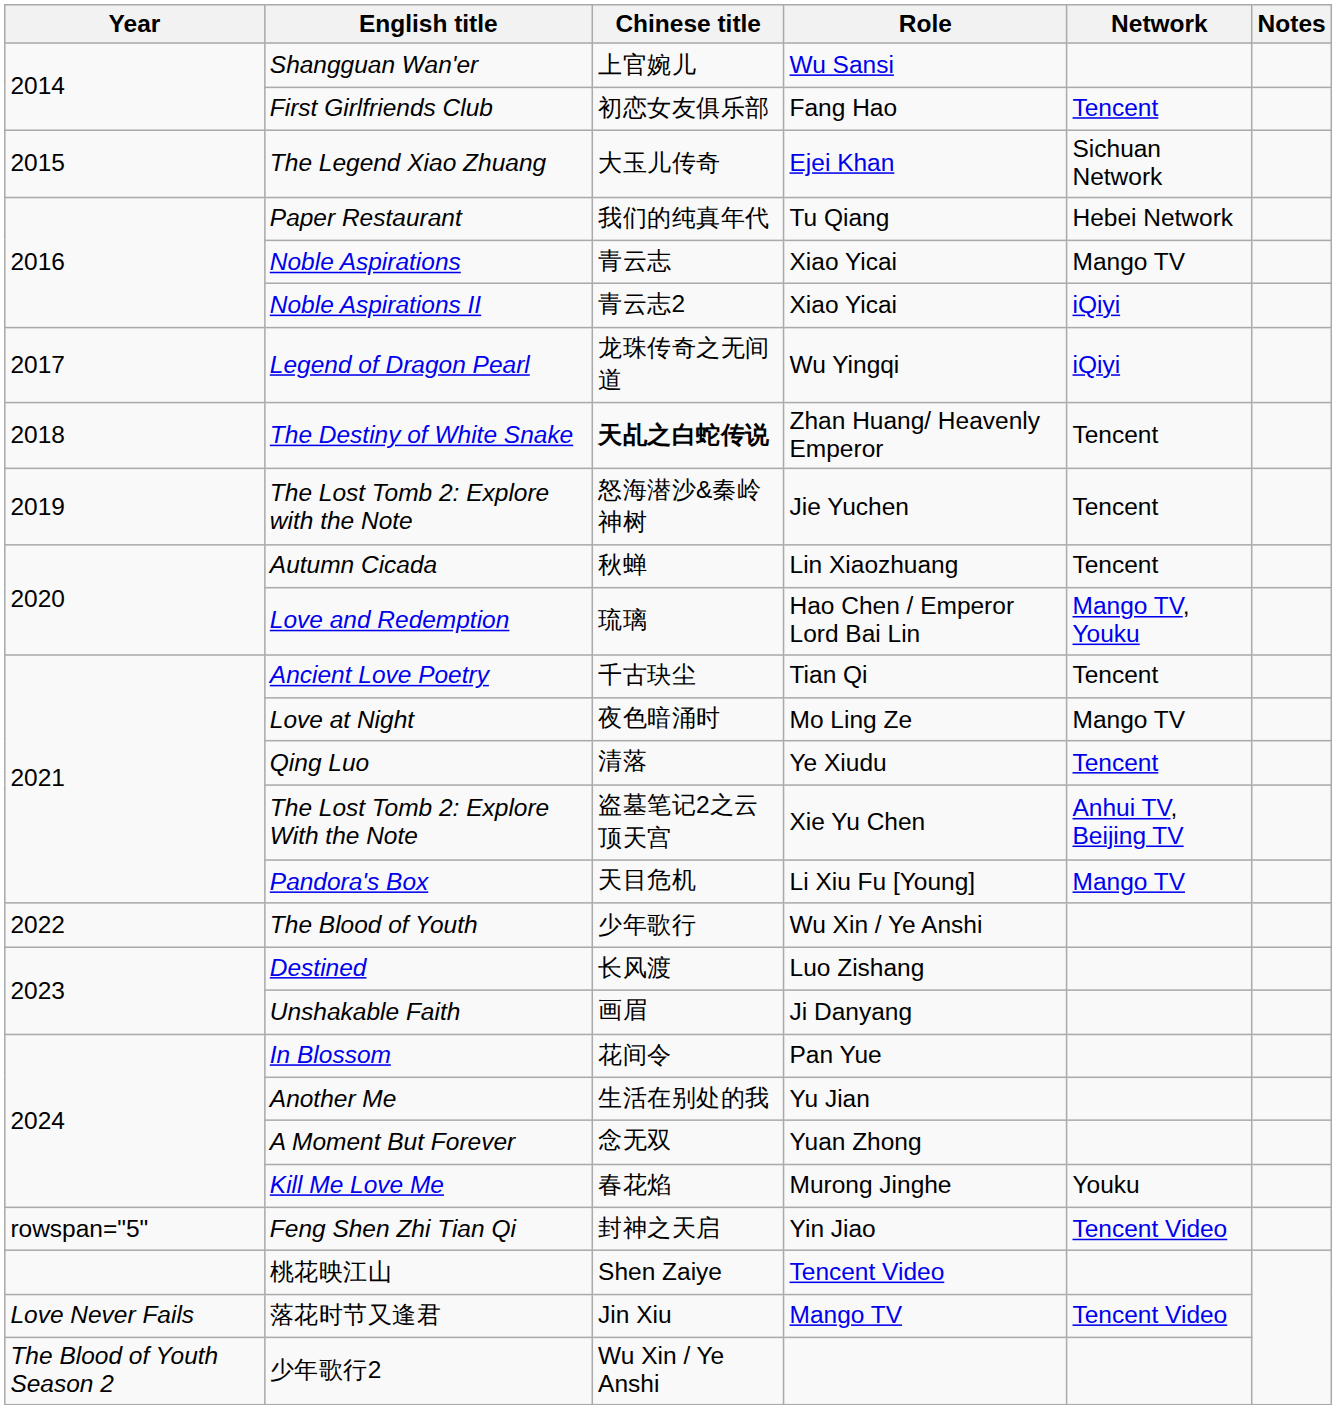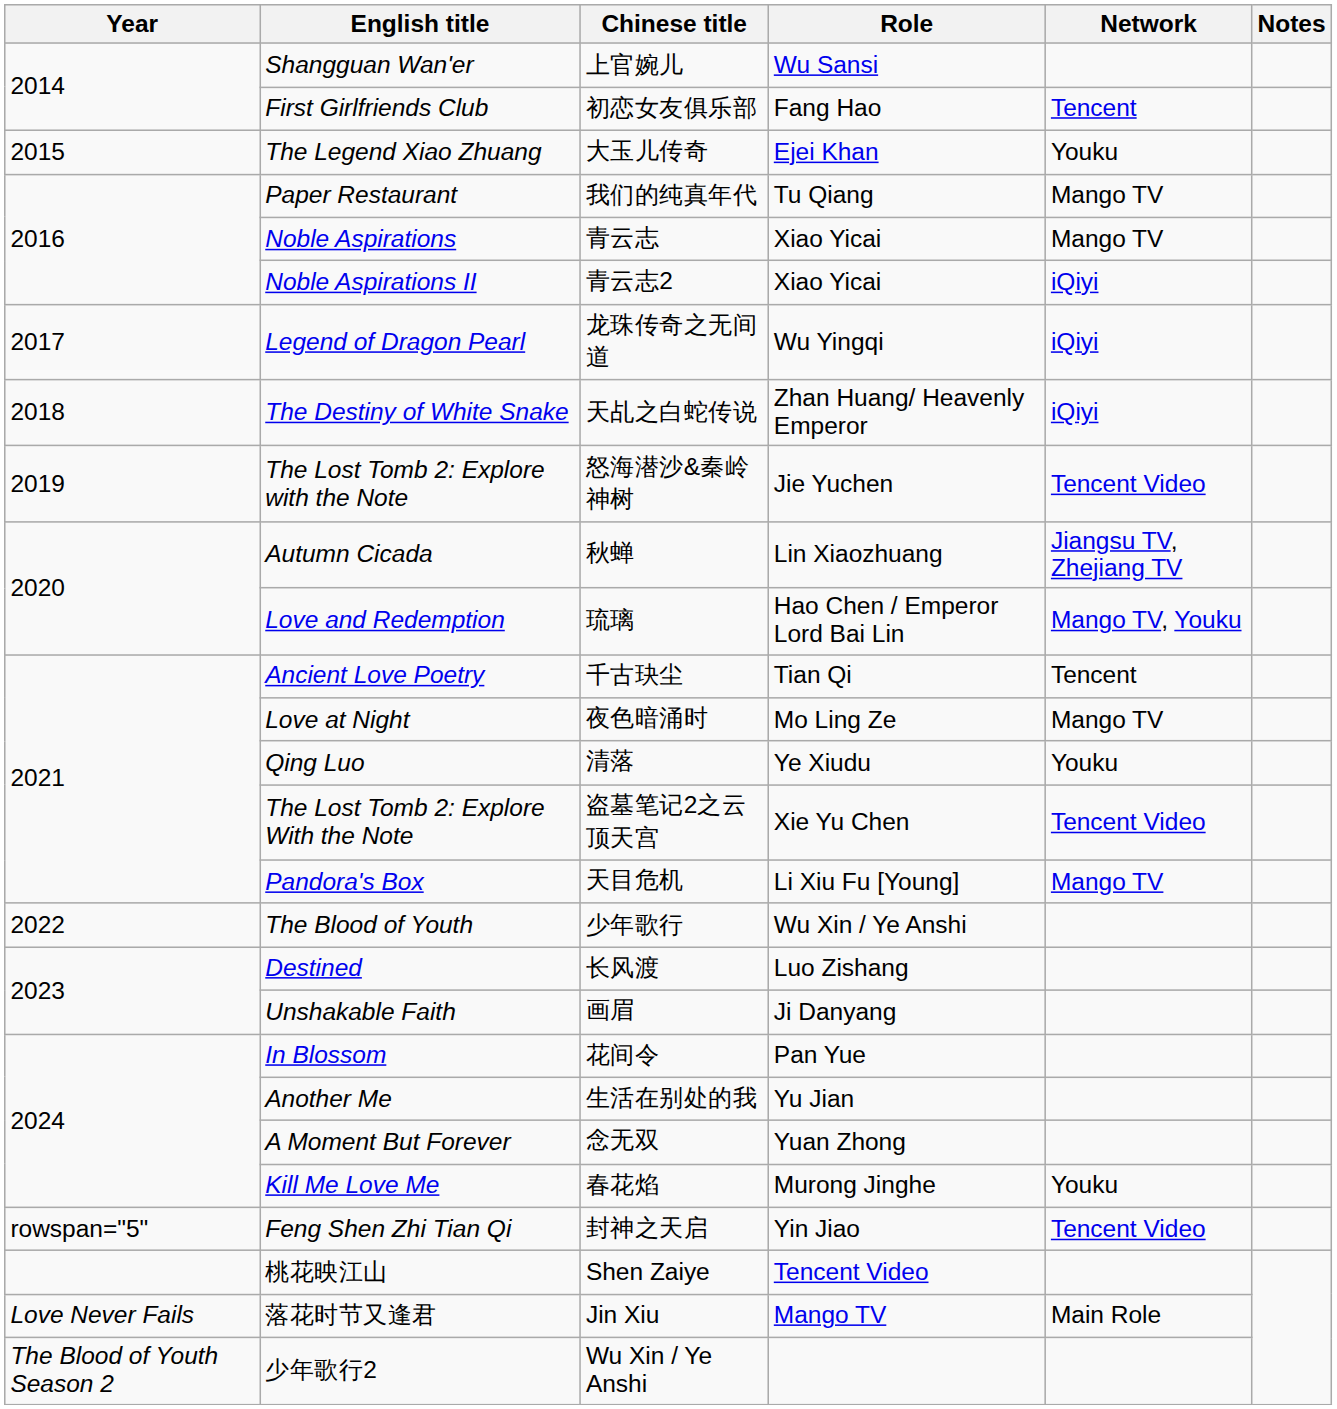(1117, 163) Sichuan Network -> (1084, 151) Youku
(1153, 218) Hebei Network -> (1107, 195) Mango TV
(684, 434) bold -> (672, 411) normal
(1115, 435) Tencent -> (1075, 412) iQiyi
(1115, 506) Tencent -> (1128, 483) Tencent Video
(1115, 565) Tencent -> (1117, 554) Jiangsu TV, Zhejiang TV
(1115, 762) Tencent -> (1084, 762) Youku
(1128, 821) Anhui TV, Beijing TV -> (1128, 821) Tencent Video
(1150, 1315) Tencent Video -> (1106, 1315) Main Role
